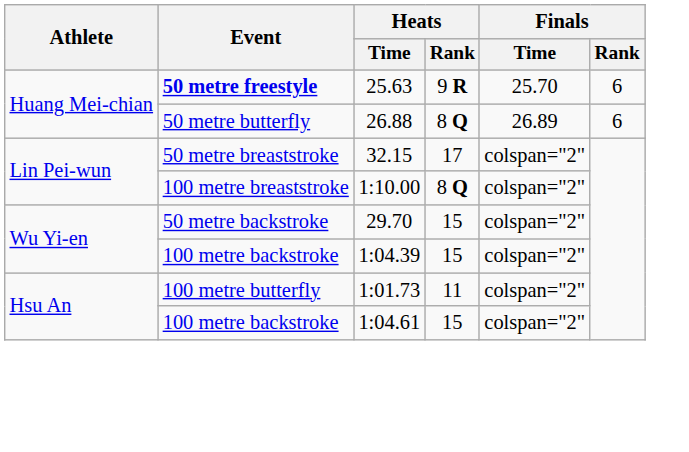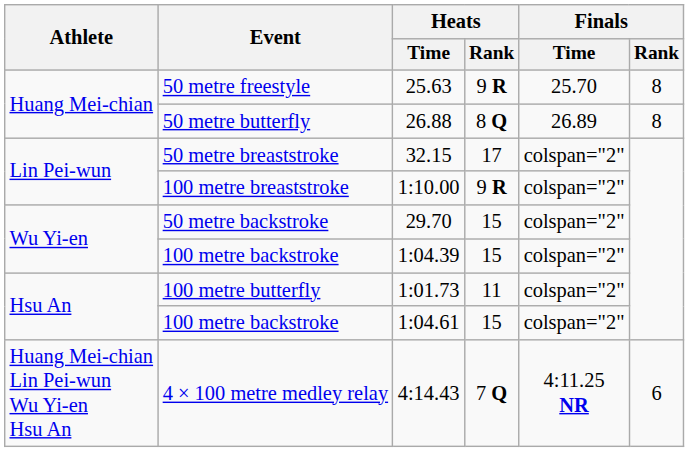(240, 87) bold -> (236, 87) normal
(617, 87) 6 -> (657, 87) 8
(617, 121) 6 -> (657, 121) 8
(452, 188) 8 Q -> (492, 188) 9 R
+ row: (429, 393)
